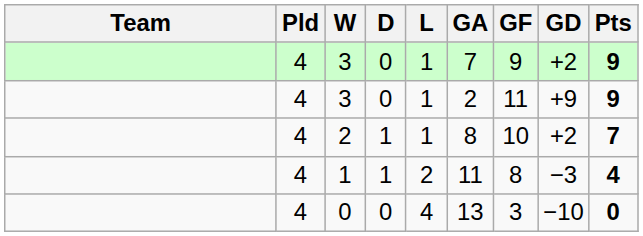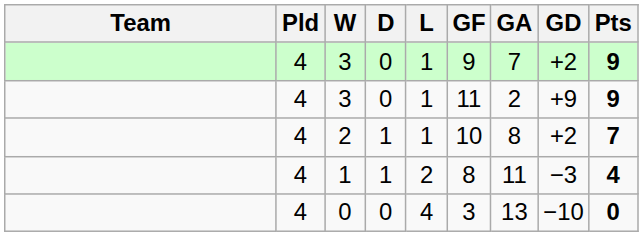columns swapped: (516, 23) <-> (470, 23)
